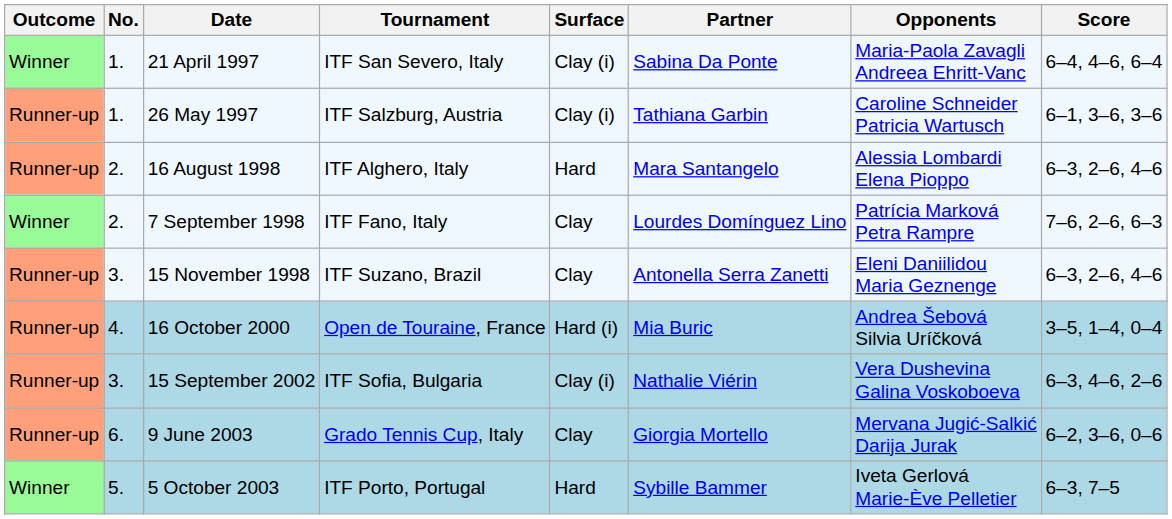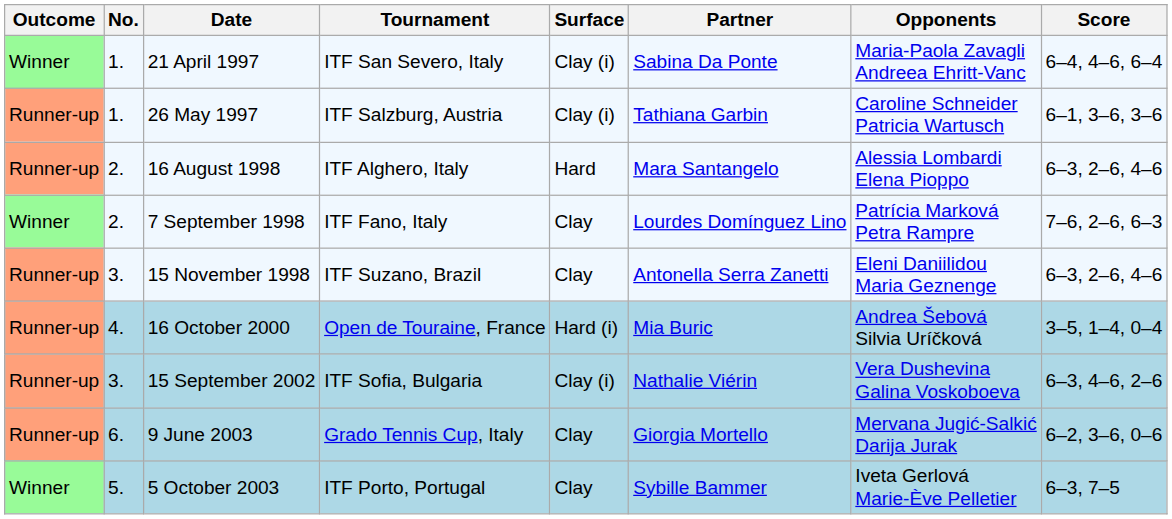(575, 486) Hard -> (573, 486) Clay
